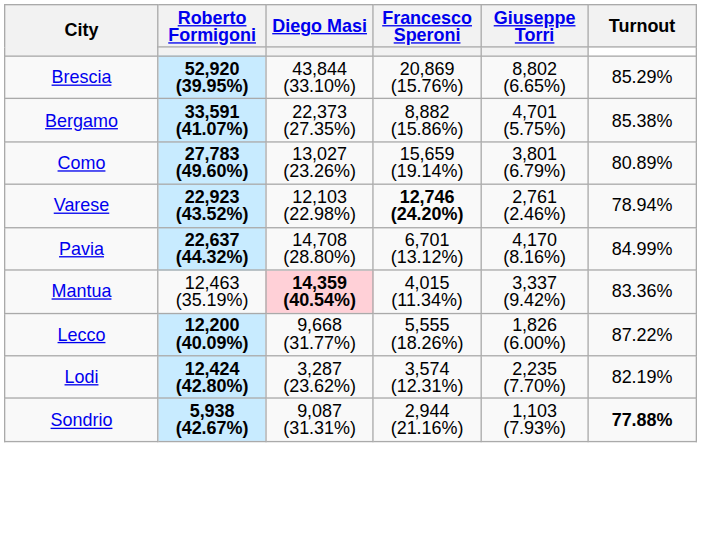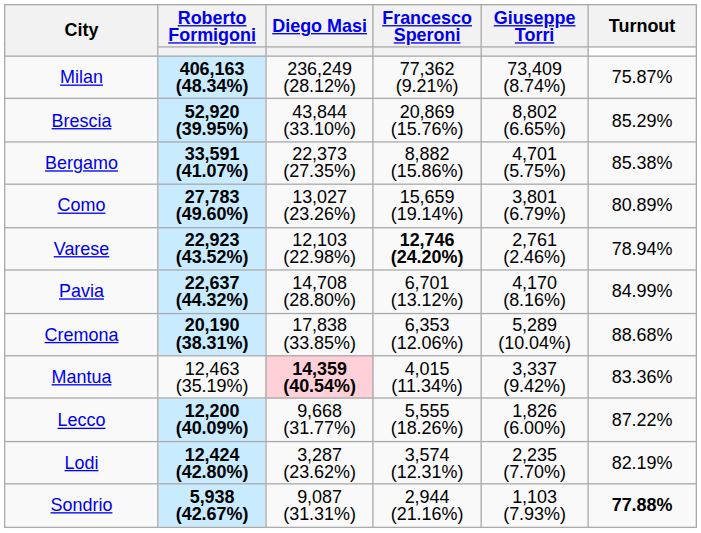+ row: (81, 77)
+ row: (81, 334)
